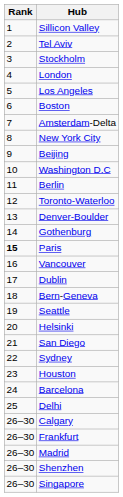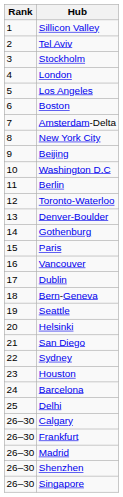(12, 248) bold -> (12, 248) normal
